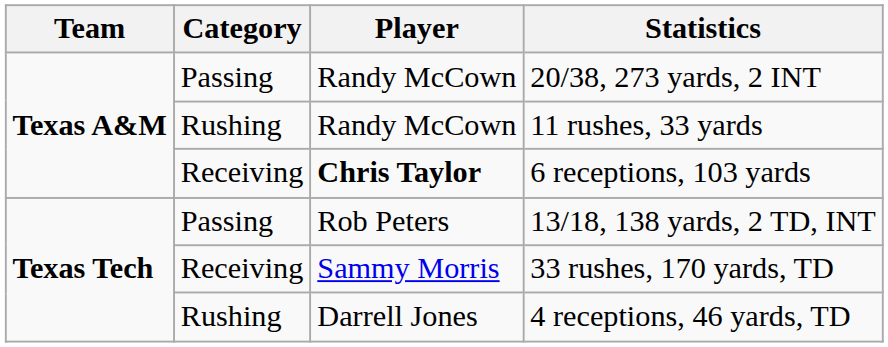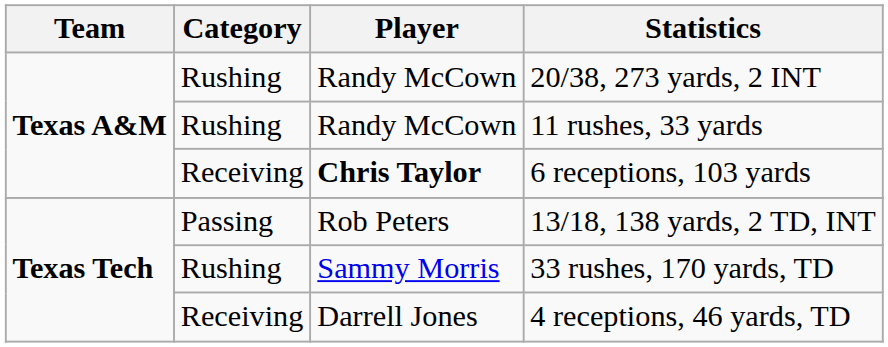(227, 76) Passing -> (231, 76) Rushing
(242, 268) Receiving -> (231, 268) Rushing
(231, 316) Rushing -> (242, 316) Receiving
